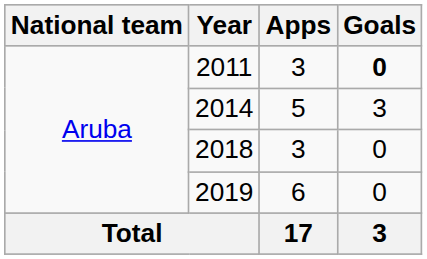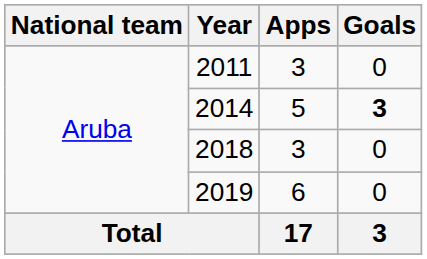(380, 66) bold -> (380, 66) normal
(380, 108) normal -> (380, 108) bold
